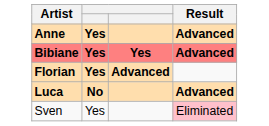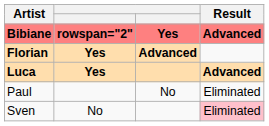- row: (50, 34)
(95, 53) Yes -> (95, 34) rowspan="2"
(95, 92) No -> (95, 72) Yes
+ row: (19, 92)
(95, 111) Yes -> (95, 111) No
